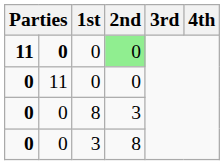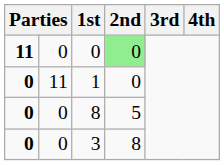(63, 50) bold -> (63, 50) normal
(96, 81) 0 -> (96, 81) 1
(136, 112) 3 -> (136, 112) 5
